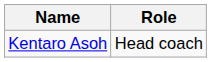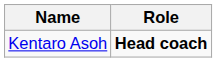(159, 43) normal -> (161, 43) bold
